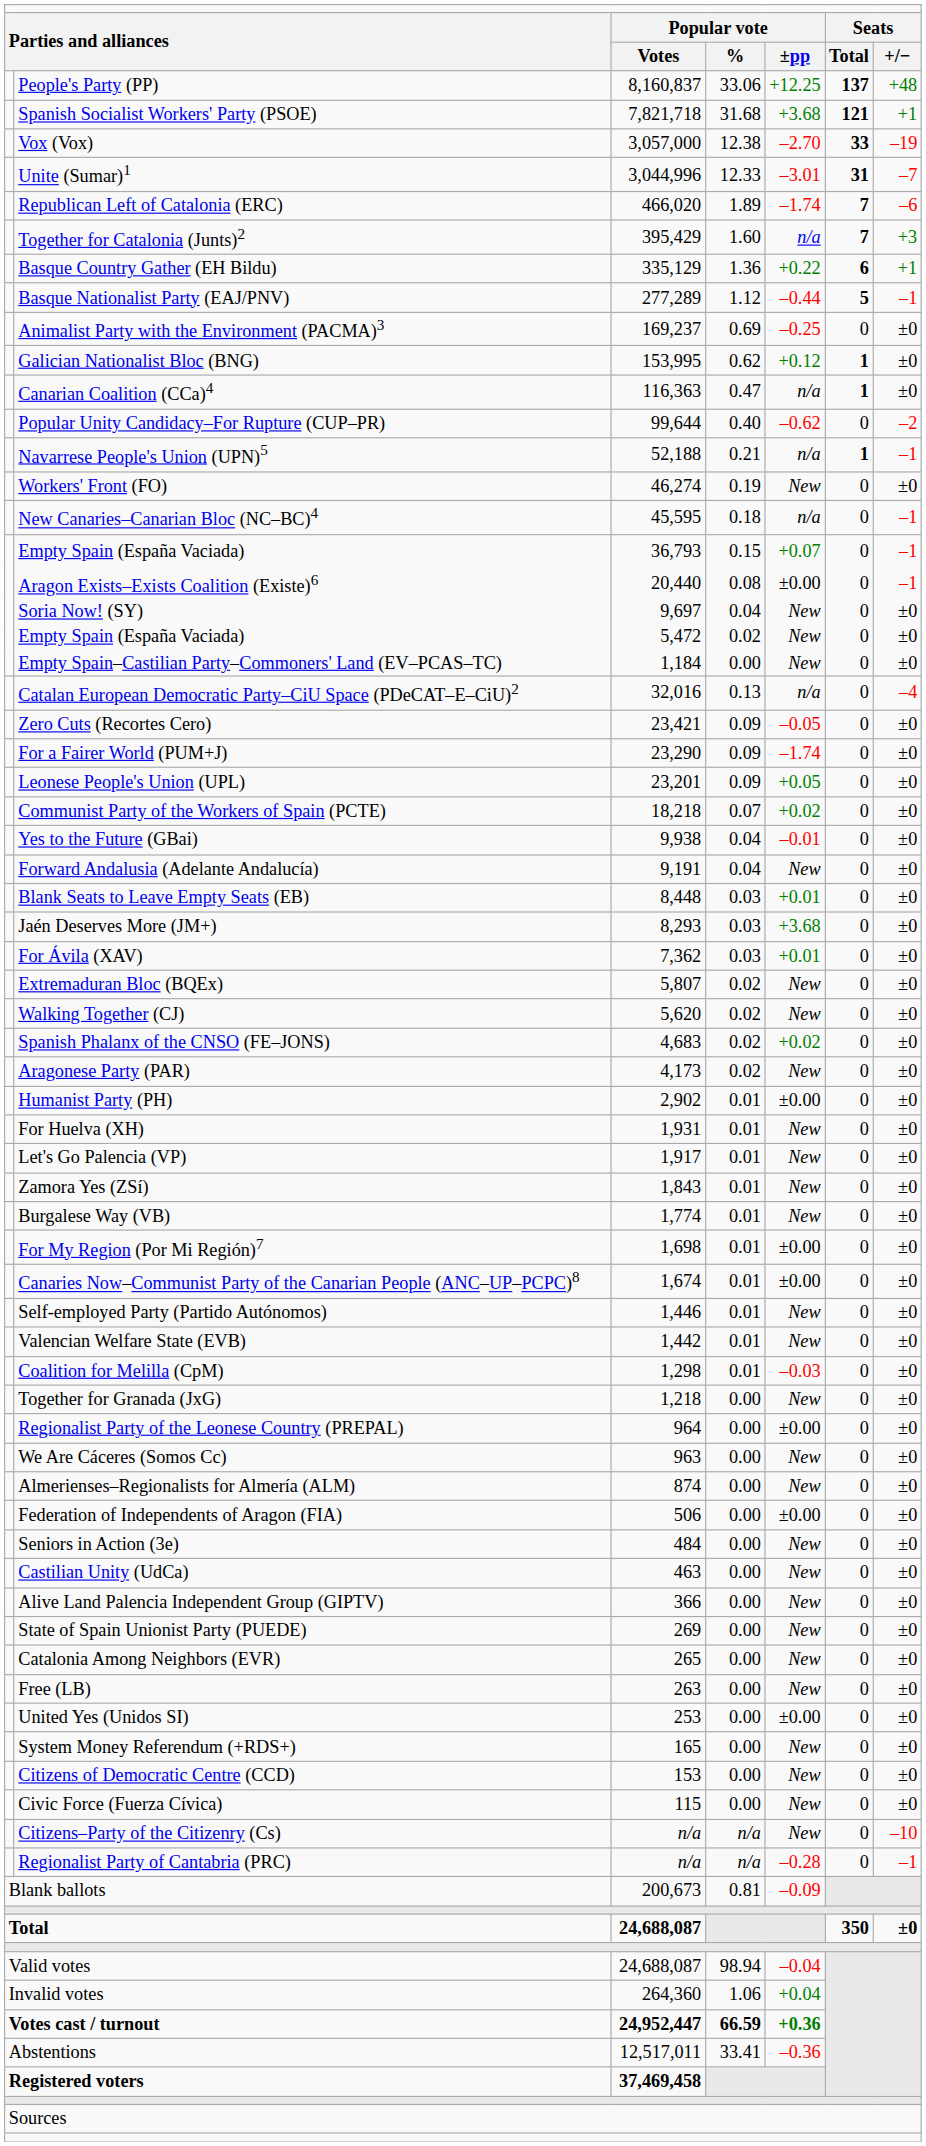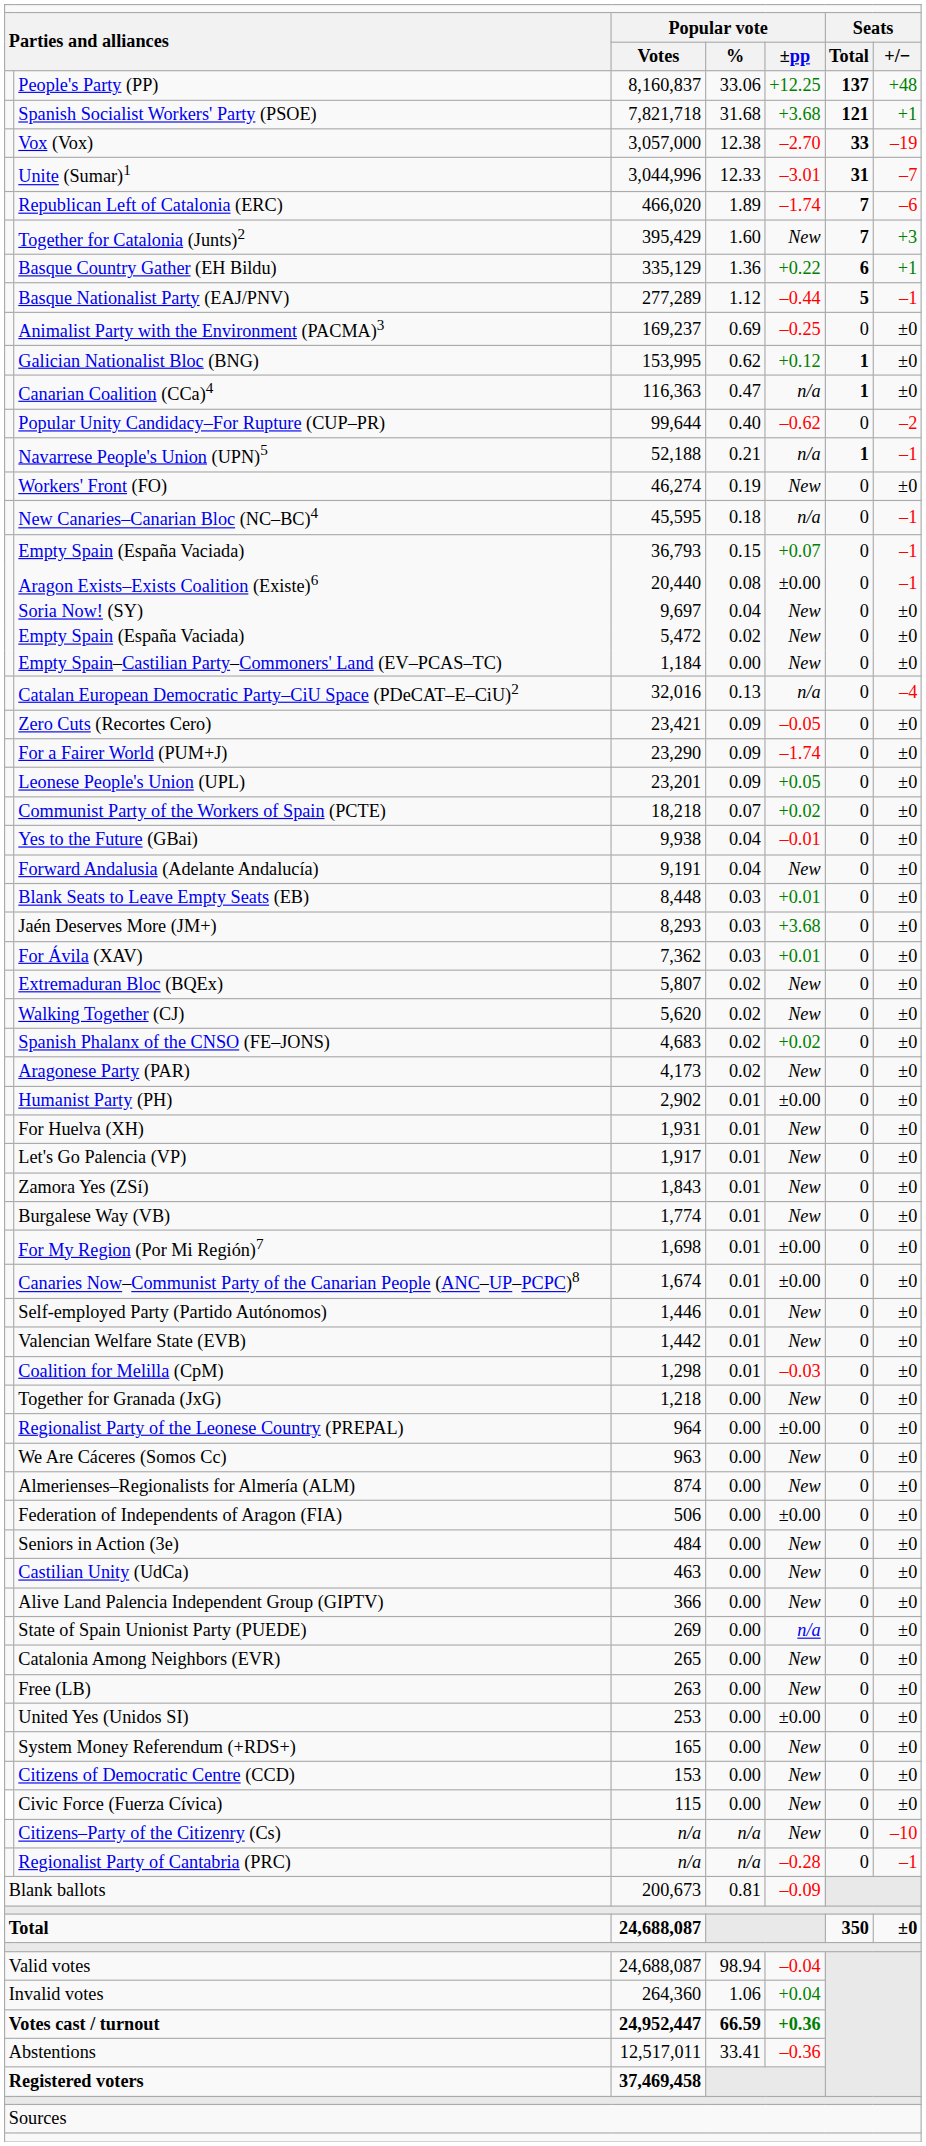(809, 237) n/a -> (804, 237) New
(804, 1630) New -> (809, 1630) n/a
